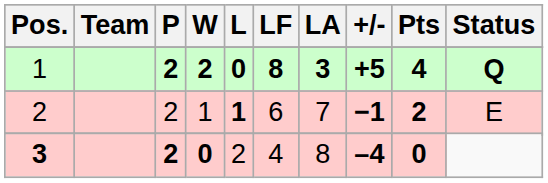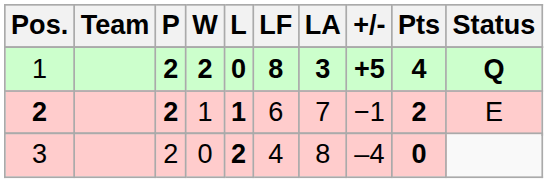(40, 111) normal -> (40, 111) bold
(171, 111) normal -> (171, 111) bold
(369, 111) bold -> (369, 111) normal
(40, 154) bold -> (40, 154) normal
(171, 154) bold -> (171, 154) normal
(205, 154) bold -> (205, 154) normal
(239, 154) normal -> (239, 154) bold
(369, 154) bold -> (369, 154) normal
